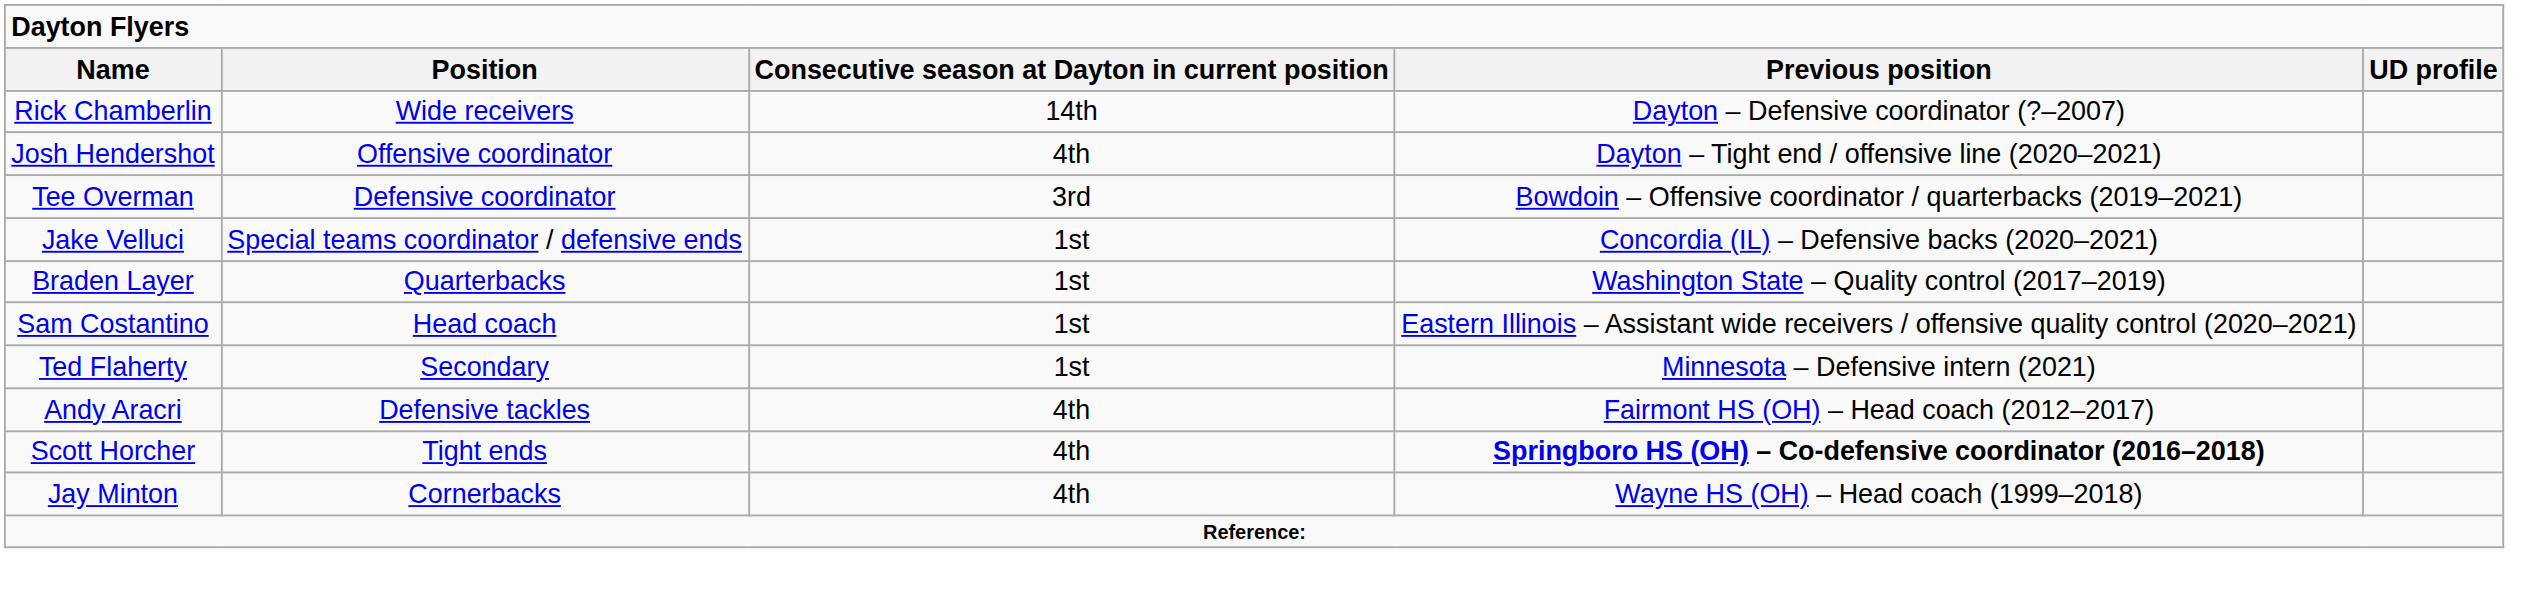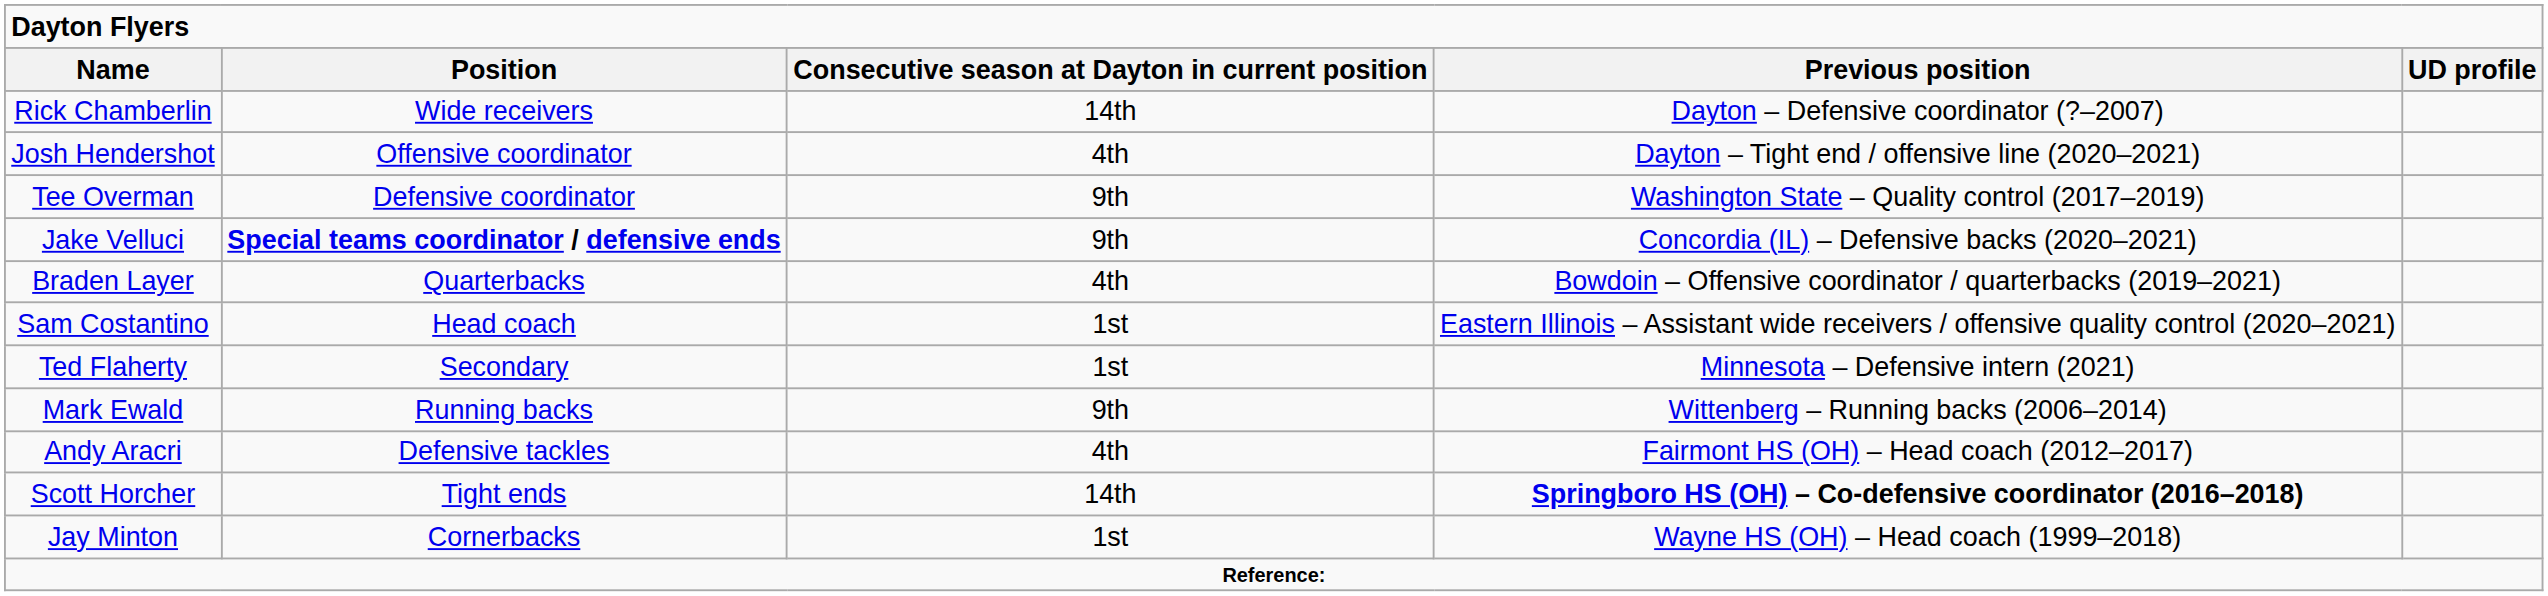(1072, 197) 3rd -> (1110, 197) 9th
(1879, 197) Bowdoin – Offensive coordinator / quarterbacks (2019–2021) -> (1918, 197) Washington State – Quality control (2017–2019)
(485, 239) normal -> (504, 239) bold
(1072, 239) 1st -> (1110, 239) 9th
(1072, 282) 1st -> (1110, 282) 4th
(1879, 282) Washington State – Quality control (2017–2019) -> (1918, 282) Bowdoin – Offensive coordinator / quarterbacks (2019–2021)
+ row: (113, 409)
(1072, 452) 4th -> (1110, 495) 14th
(1072, 495) 4th -> (1110, 537) 1st
